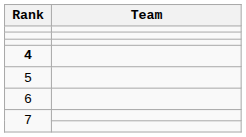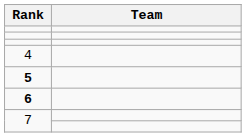(28, 56) bold -> (28, 56) normal
(28, 77) normal -> (28, 77) bold
(28, 99) normal -> (28, 99) bold
